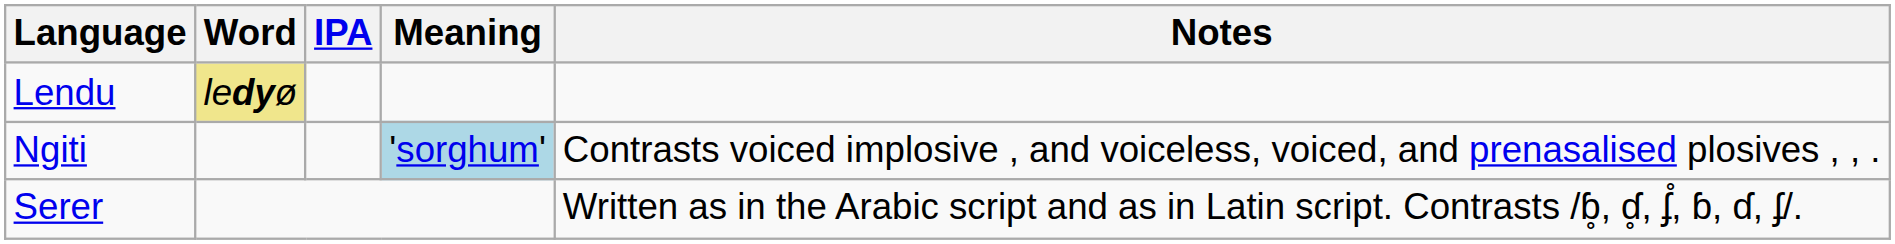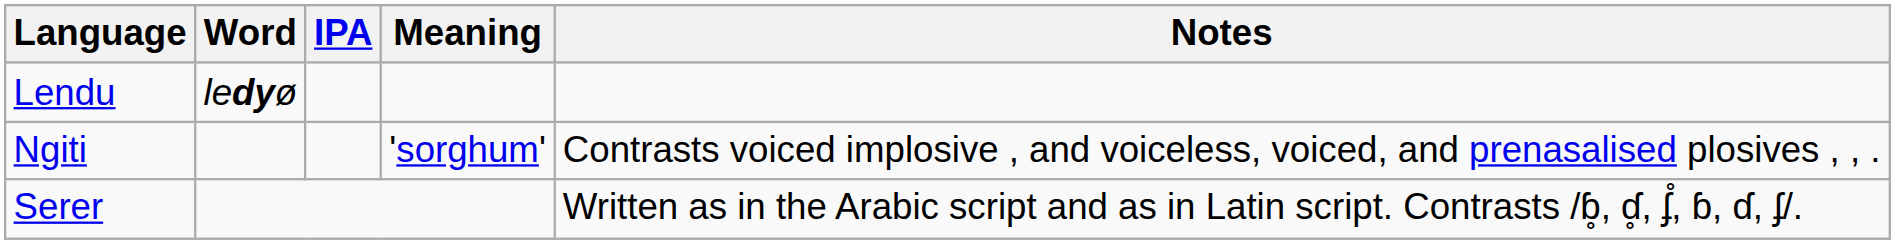(250, 91) khaki background -> (250, 91) no background
(468, 149) lightblue background -> (468, 149) no background
